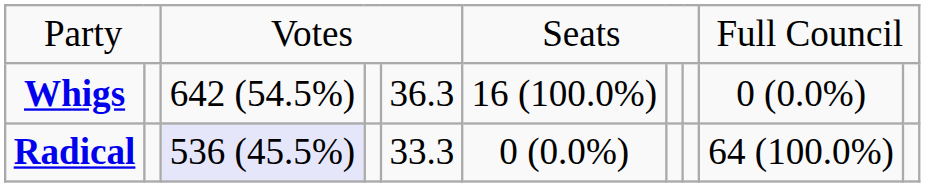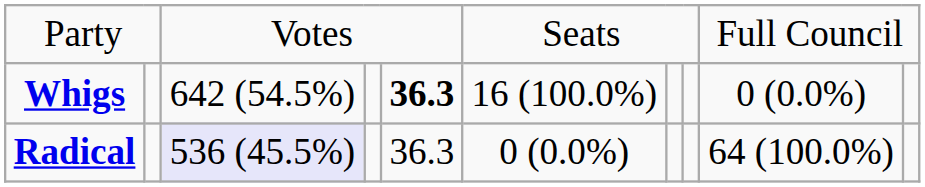(422, 92) normal -> (422, 92) bold
(422, 151) 33.3 -> (422, 151) 36.3
